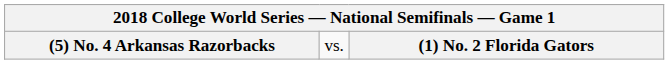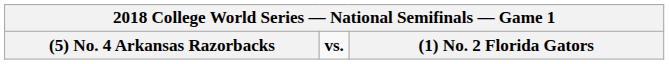(334, 45) normal -> (334, 45) bold
